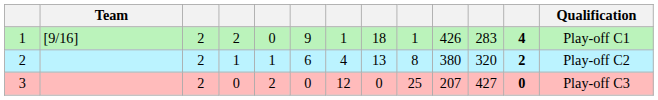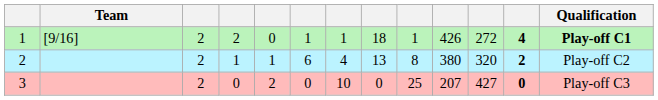(308, 38) 9 -> (308, 38) 1
(486, 38) 283 -> (486, 38) 272
(596, 38) normal -> (596, 38) bold
(343, 83) 12 -> (343, 83) 10
